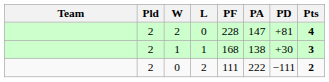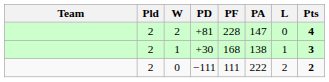columns swapped: (204, 13) <-> (284, 13)
